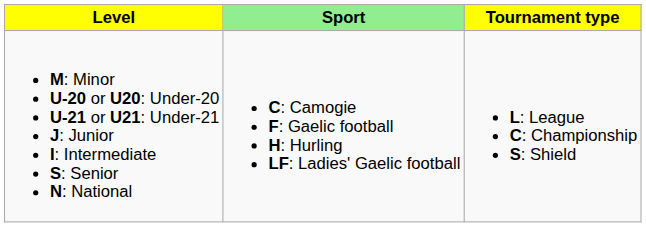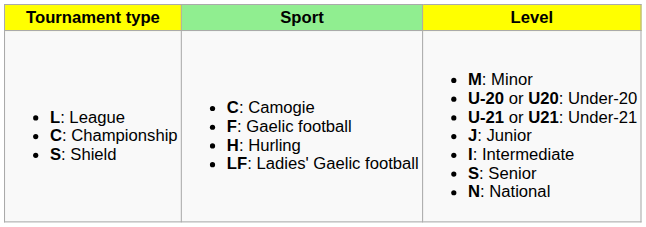columns swapped: (114, 17) <-> (553, 17)
